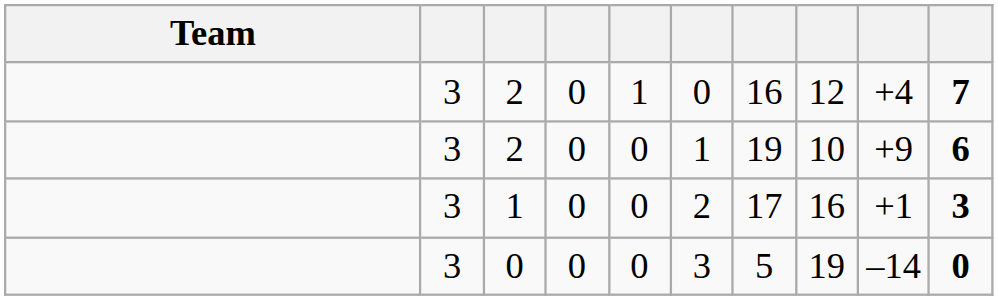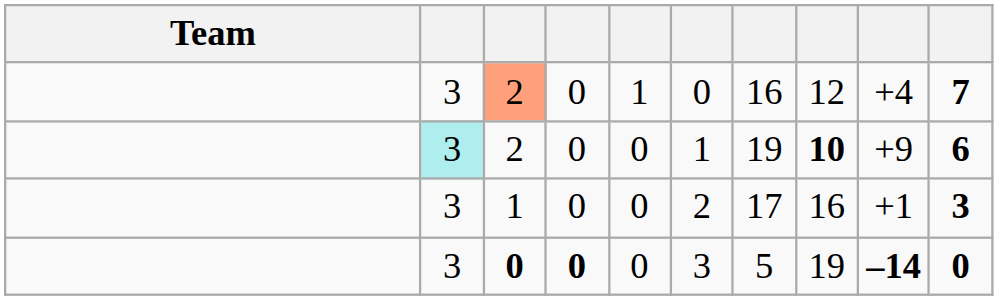(515, 91) no background -> (515, 91) lightsalmon background
(452, 149) no background -> (452, 149) paleturquoise background
(827, 149) normal -> (827, 149) bold
(515, 264) normal -> (515, 264) bold
(577, 264) normal -> (577, 264) bold
(894, 264) normal -> (894, 264) bold
